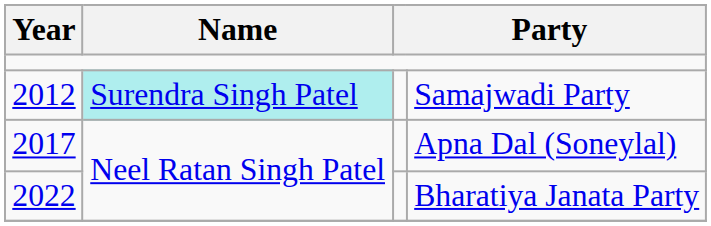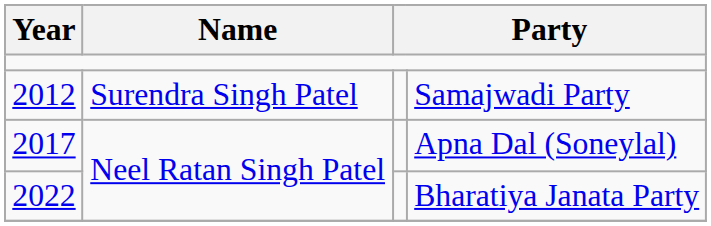(224, 94) paleturquoise background -> (224, 94) no background
